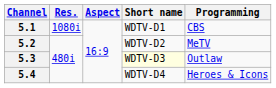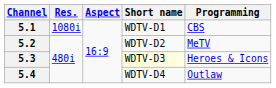(205, 59) Outlaw -> (228, 59) Heroes & Icons
(228, 75) Heroes & Icons -> (205, 75) Outlaw
